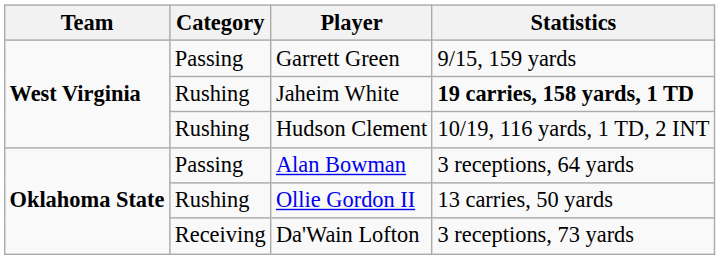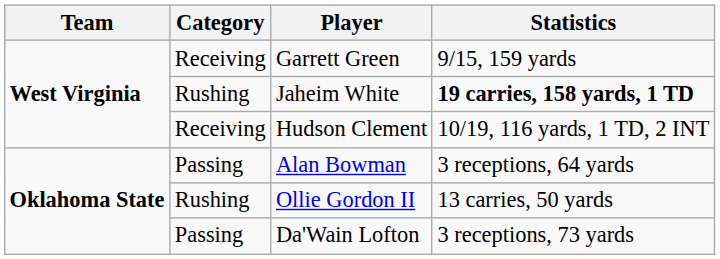(209, 58) Passing -> (220, 58) Receiving
(212, 129) Rushing -> (220, 129) Receiving
(220, 235) Receiving -> (209, 235) Passing
